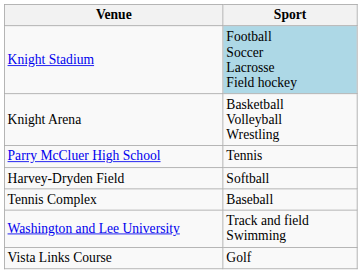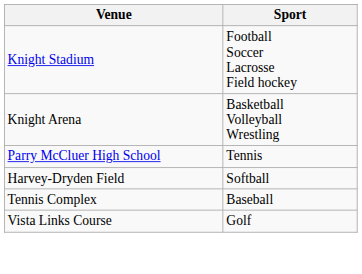(262, 59) lightblue background -> (262, 59) no background
- row: (94, 228)
